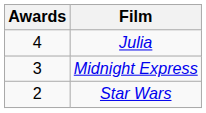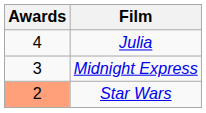(37, 94) no background -> (37, 94) lightsalmon background
